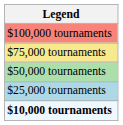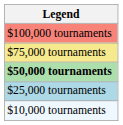(57, 71) normal -> (59, 71) bold
(59, 110) bold -> (57, 110) normal
